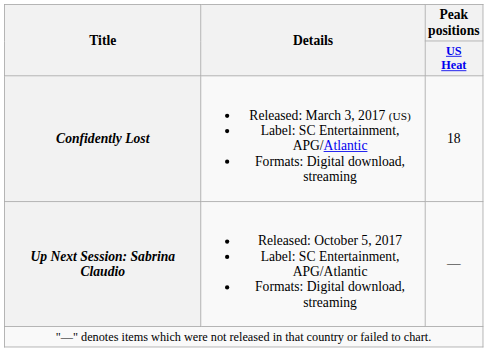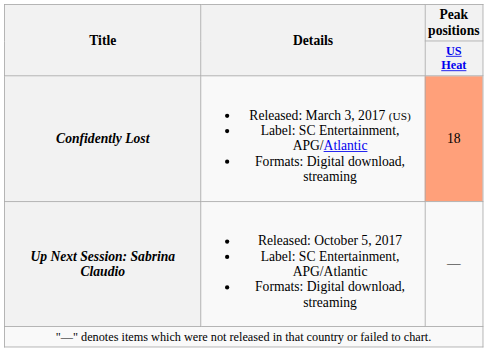(454, 138) no background -> (454, 138) lightsalmon background
